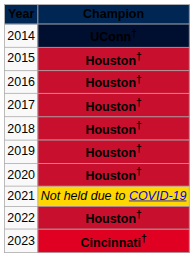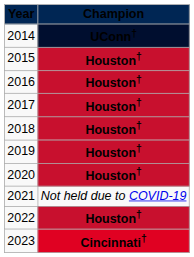(114, 196) gold background -> (114, 196) no background
